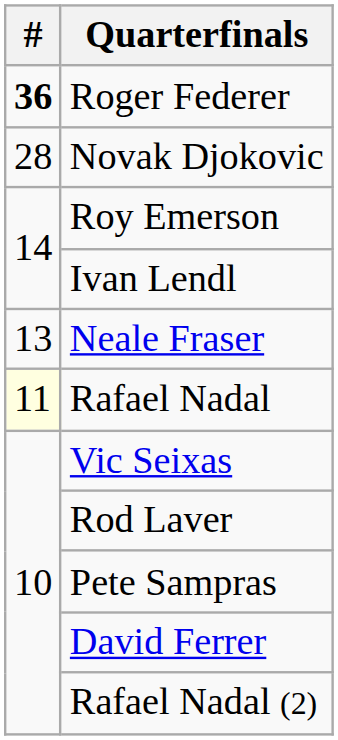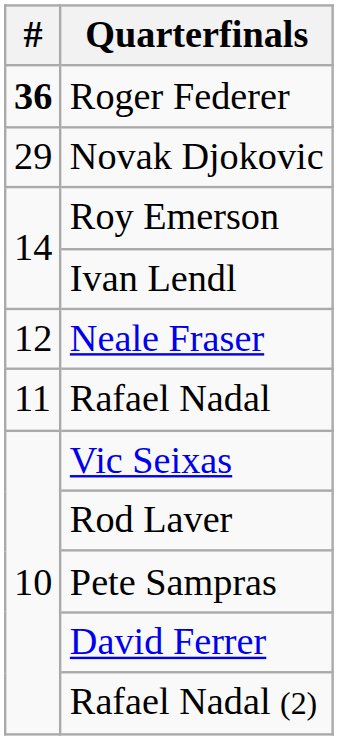(33, 156) 28 -> (33, 156) 29
(33, 338) 13 -> (33, 338) 12
(32, 398) lightyellow background -> (32, 398) no background
